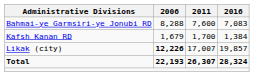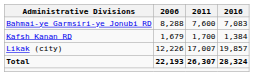(170, 49) bold -> (170, 49) normal
